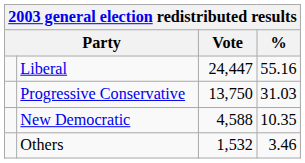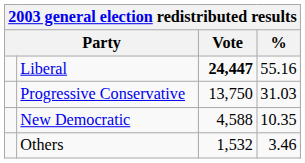(231, 68) normal -> (231, 68) bold
